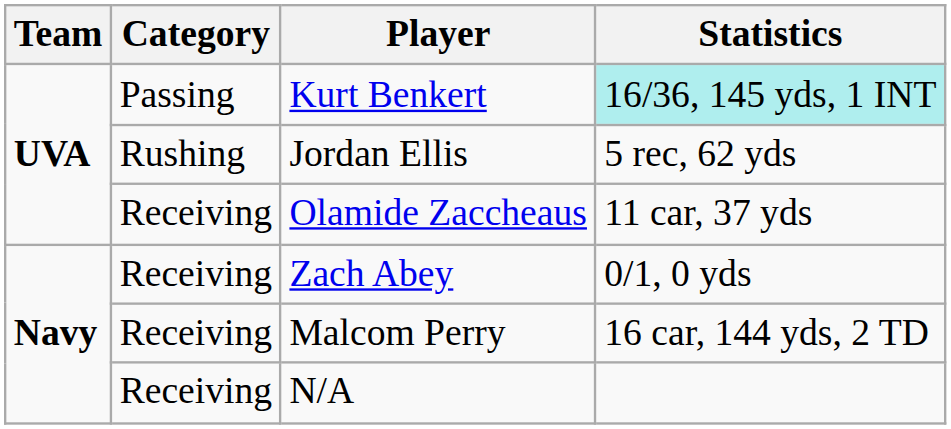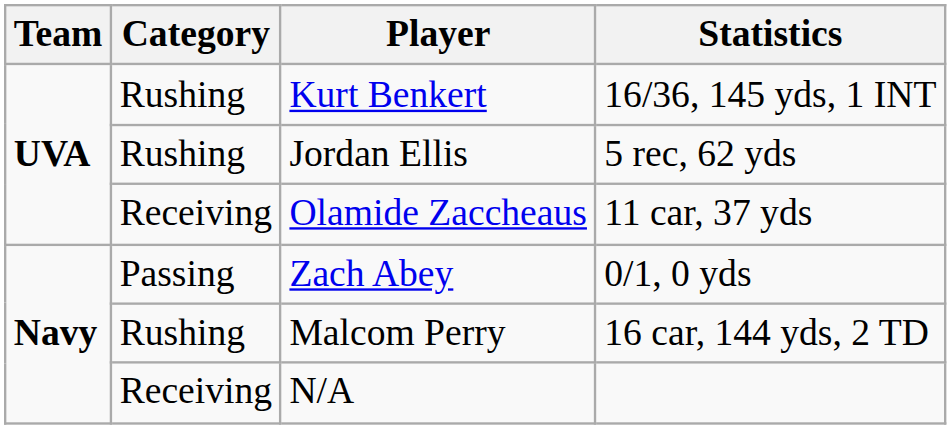(177, 93) Passing -> (182, 93) Rushing
(770, 93) paleturquoise background -> (770, 93) no background
(196, 272) Receiving -> (177, 272) Passing
(196, 332) Receiving -> (182, 332) Rushing
